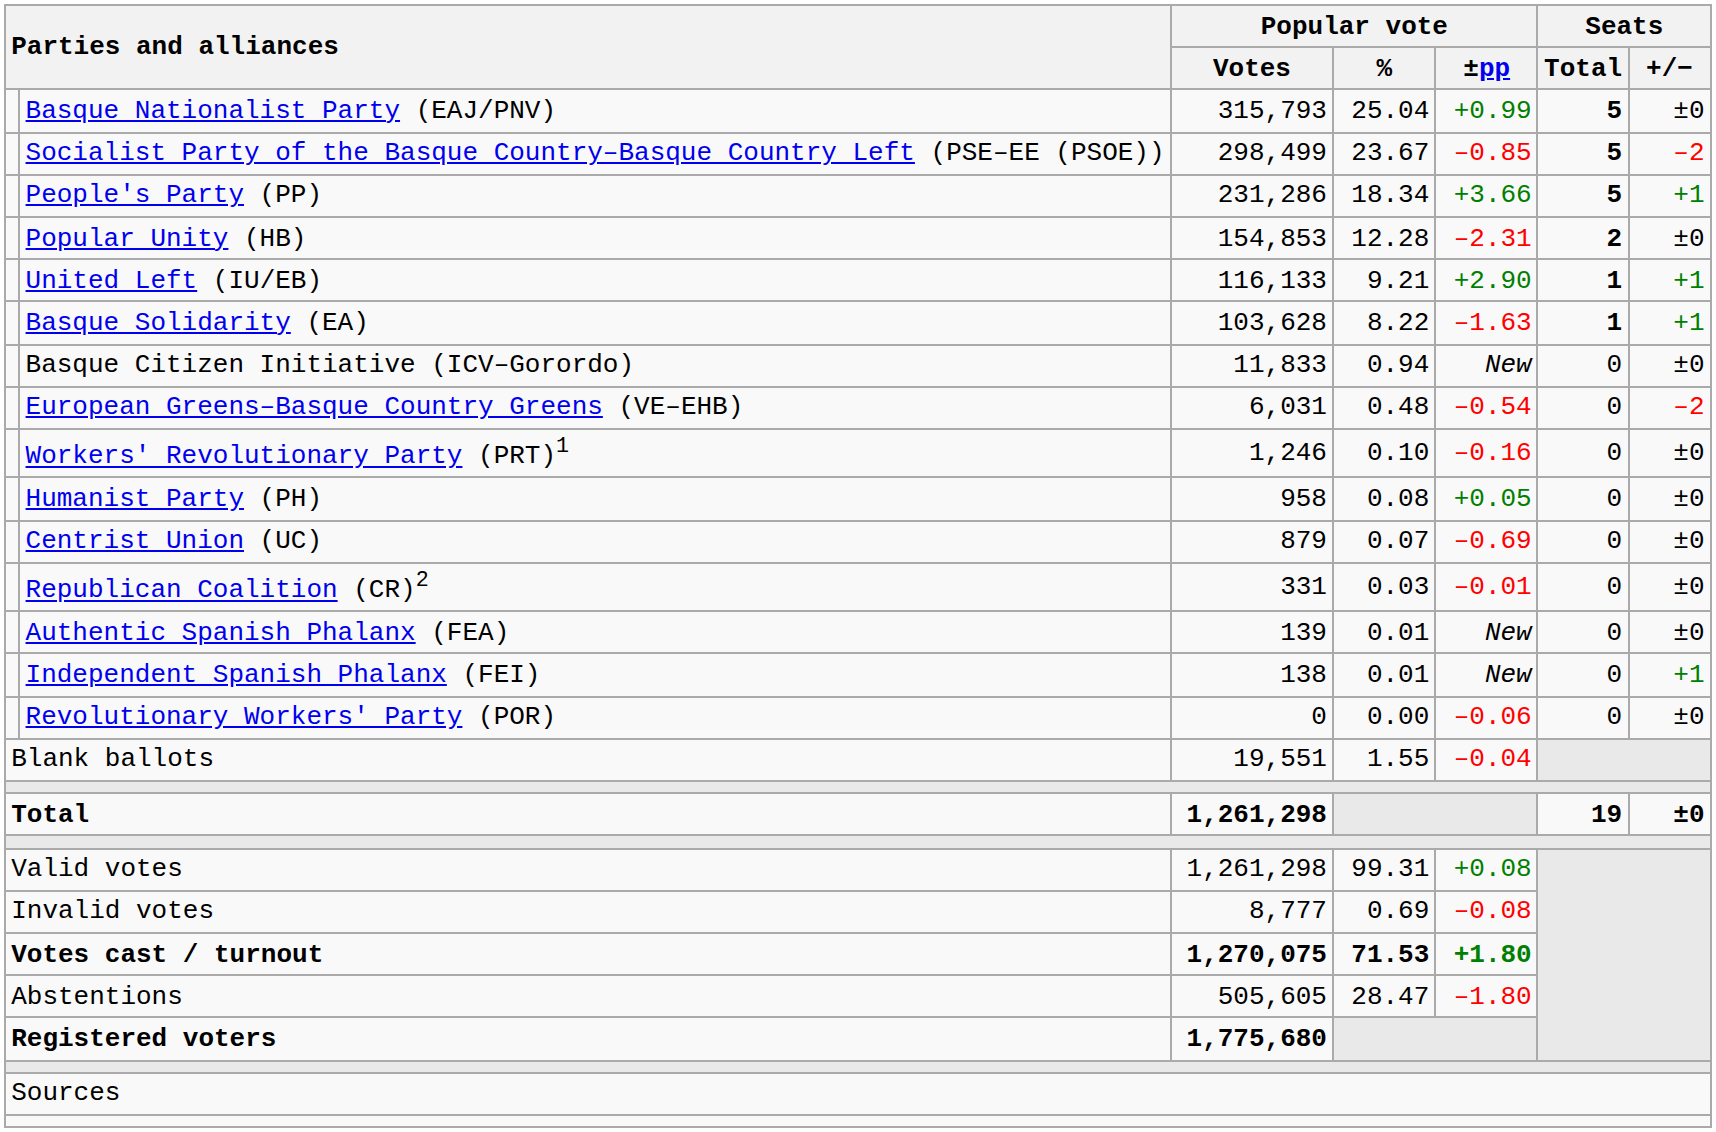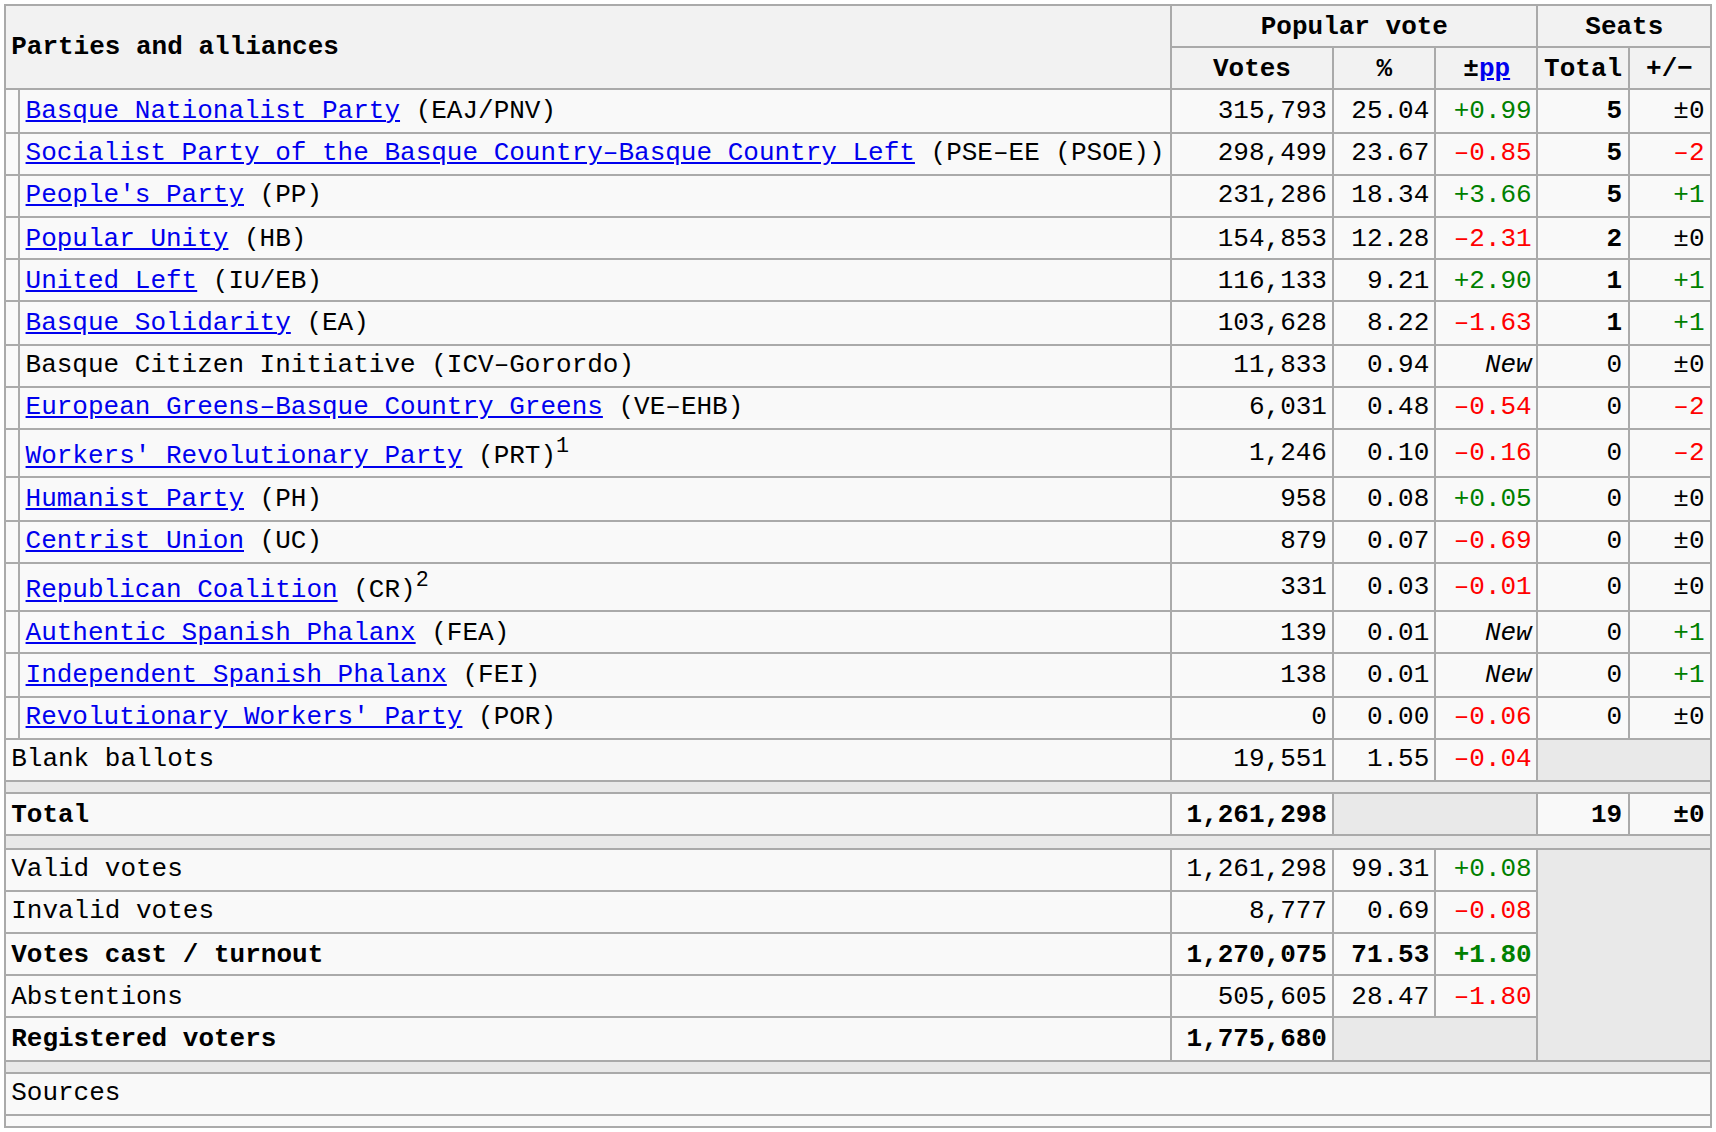(1689, 453) ±0 -> (1689, 453) –2
(1689, 633) ±0 -> (1689, 633) +1
